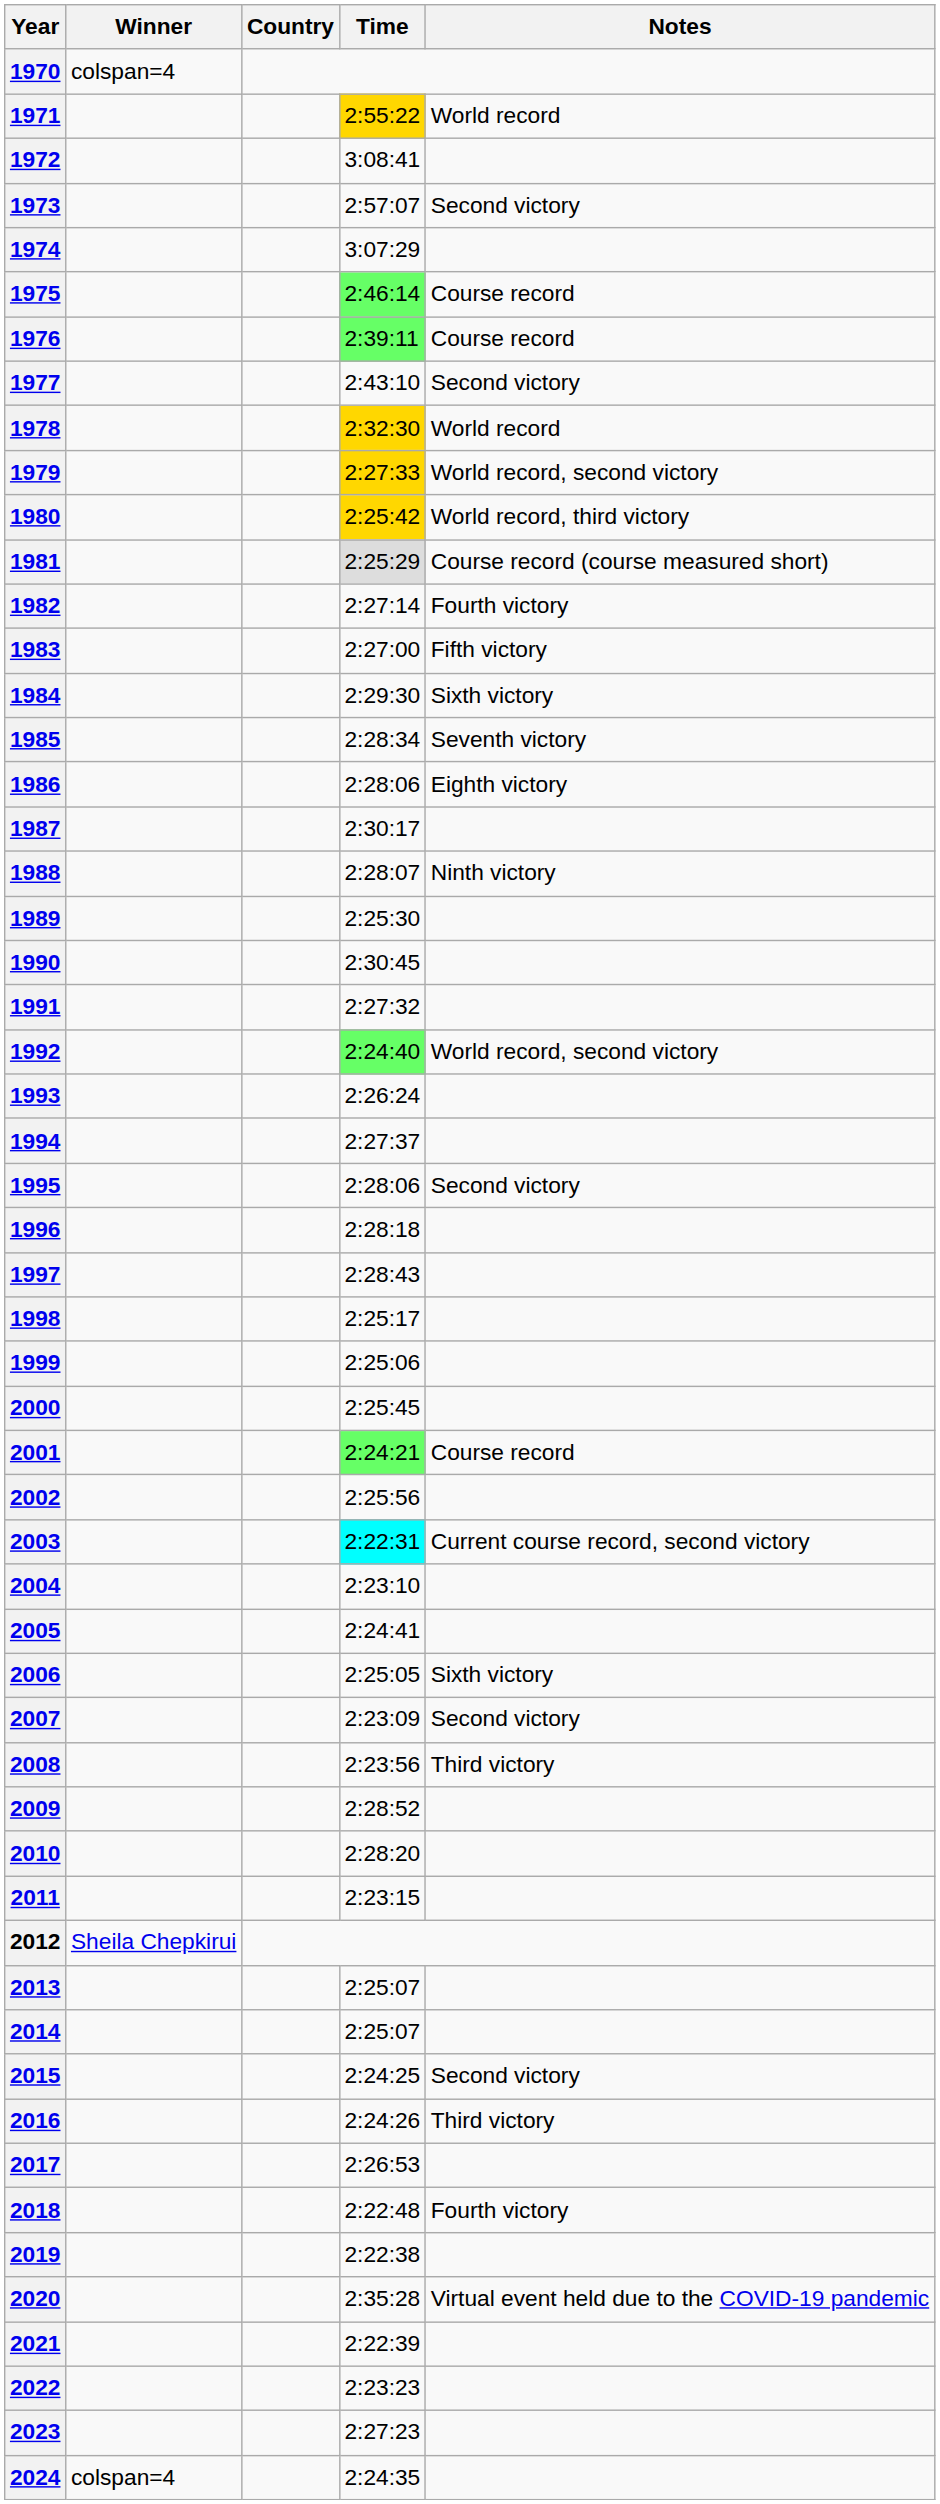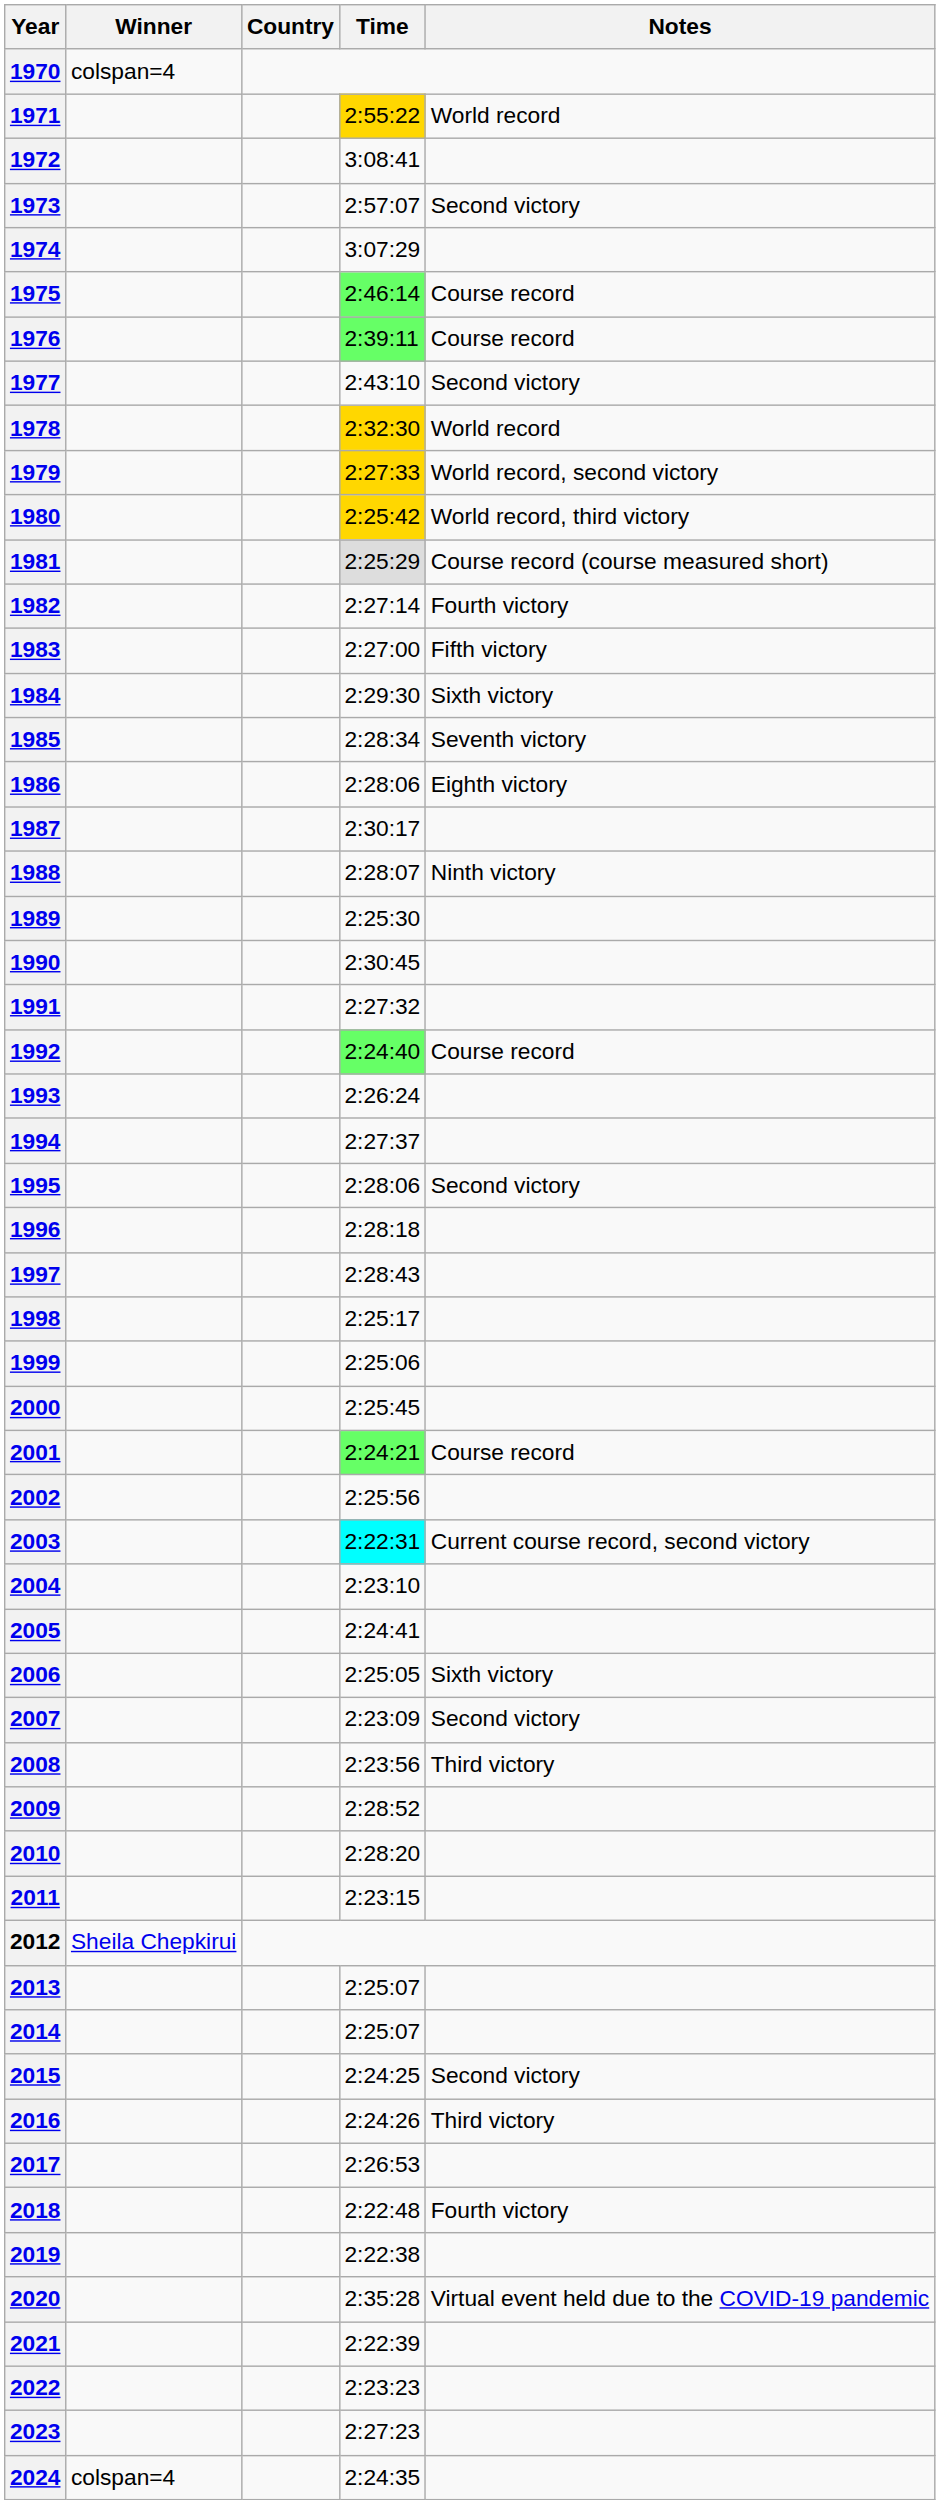(574, 1051) World record, second victory -> (503, 1051) Course record
